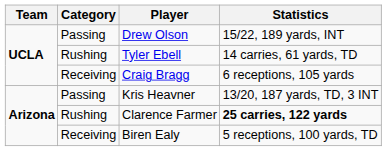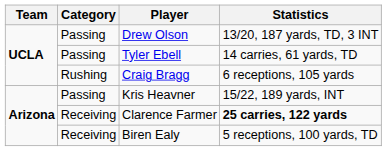(283, 35) 15/22, 189 yards, INT -> (301, 35) 13/20, 187 yards, TD, 3 INT
(84, 55) Rushing -> (83, 55) Passing
(88, 75) Receiving -> (84, 75) Rushing
(301, 95) 13/20, 187 yards, TD, 3 INT -> (283, 95) 15/22, 189 yards, INT
(84, 115) Rushing -> (88, 115) Receiving
